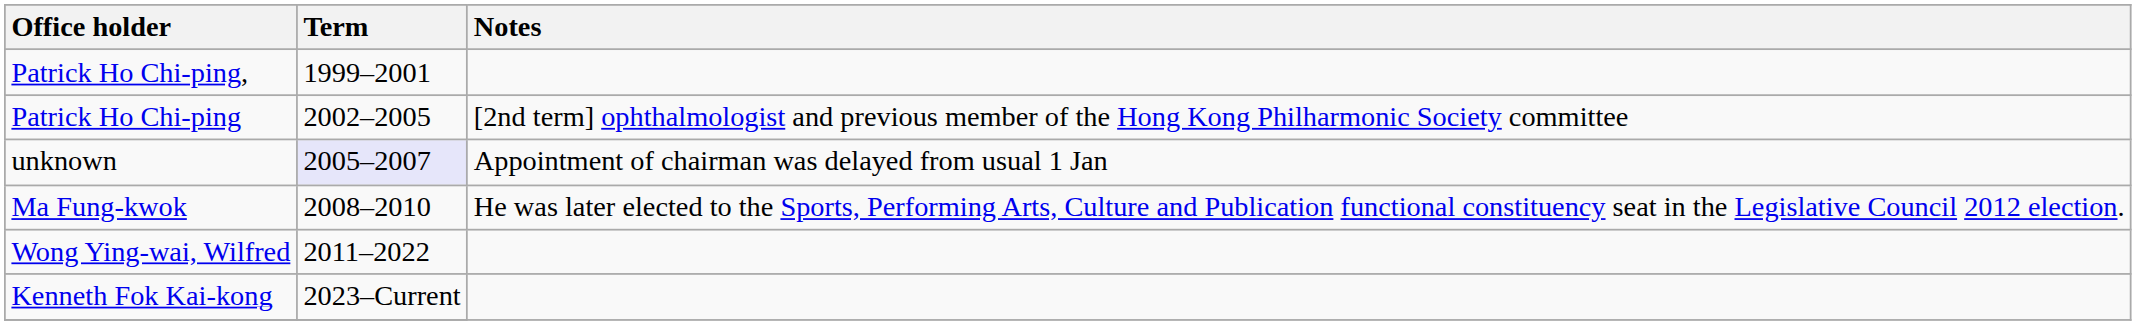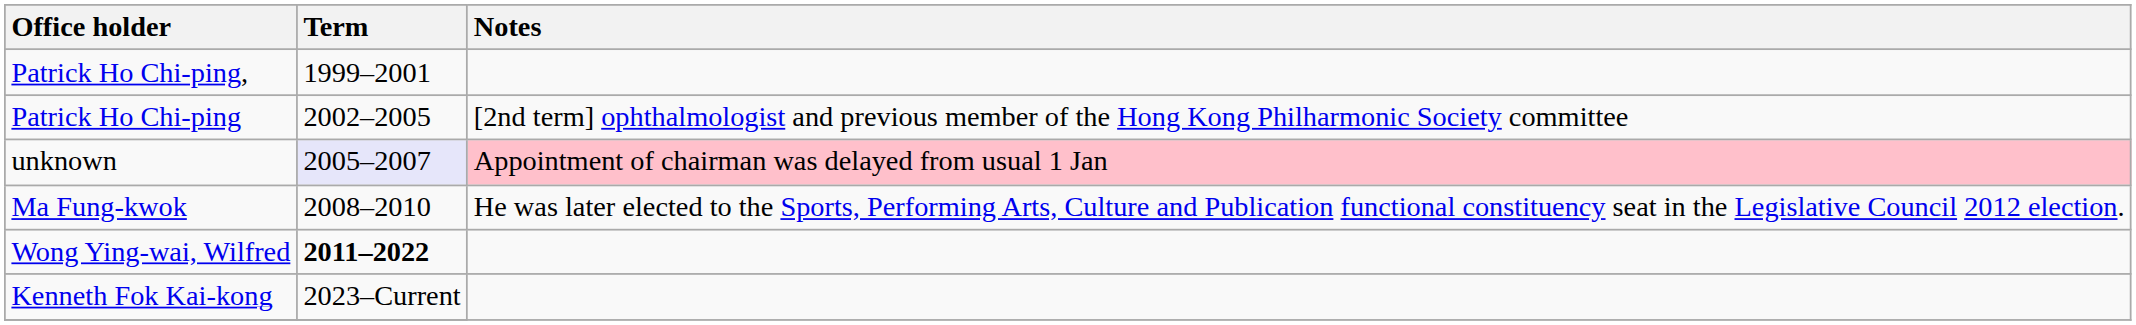(791, 161) no background -> (791, 161) pink background
(367, 251) normal -> (366, 251) bold
